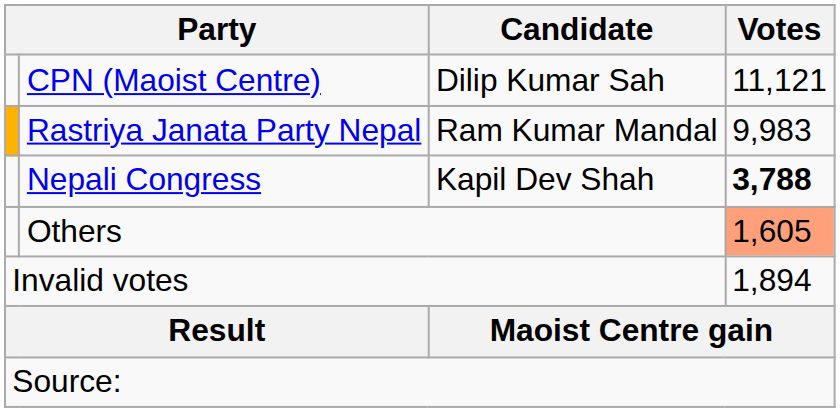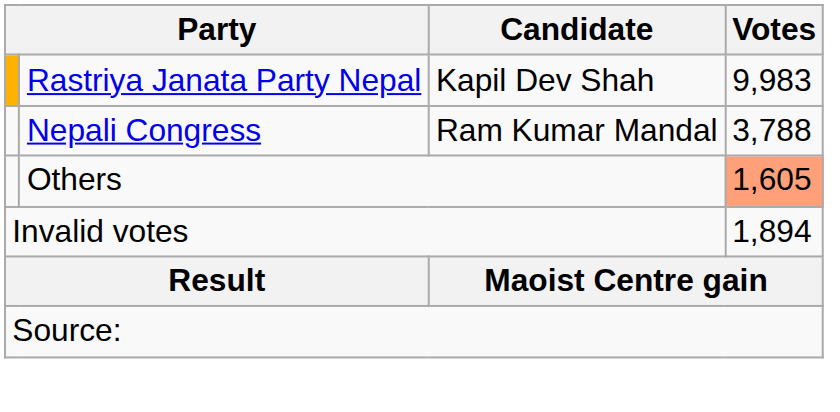- row: (174, 79)
(577, 130) Ram Kumar Mandal -> (545, 79) Kapil Dev Shah
(545, 180) Kapil Dev Shah -> (577, 130) Ram Kumar Mandal
(772, 180) bold -> (772, 130) normal
